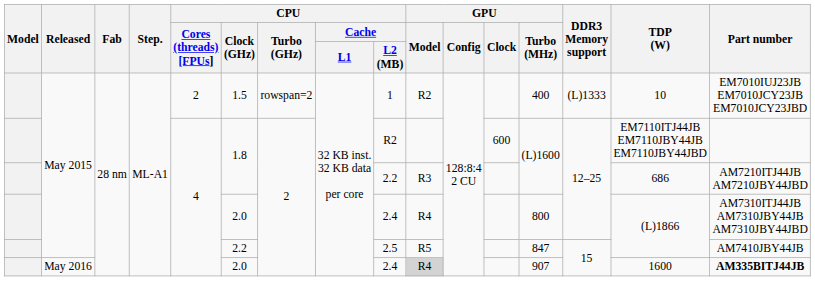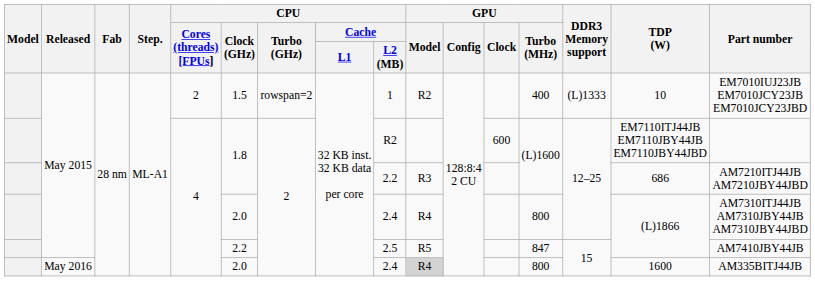(541, 267) 907 -> (541, 267) 800
(760, 267) bold -> (760, 267) normal
